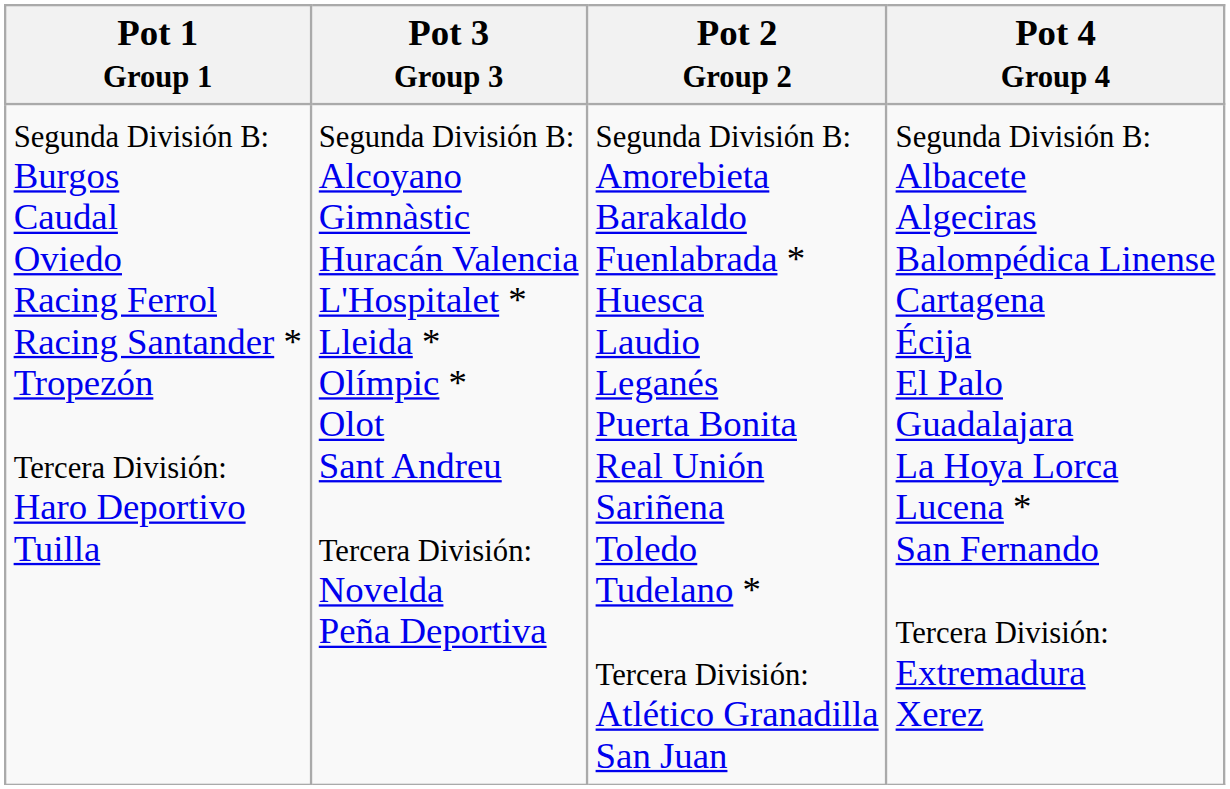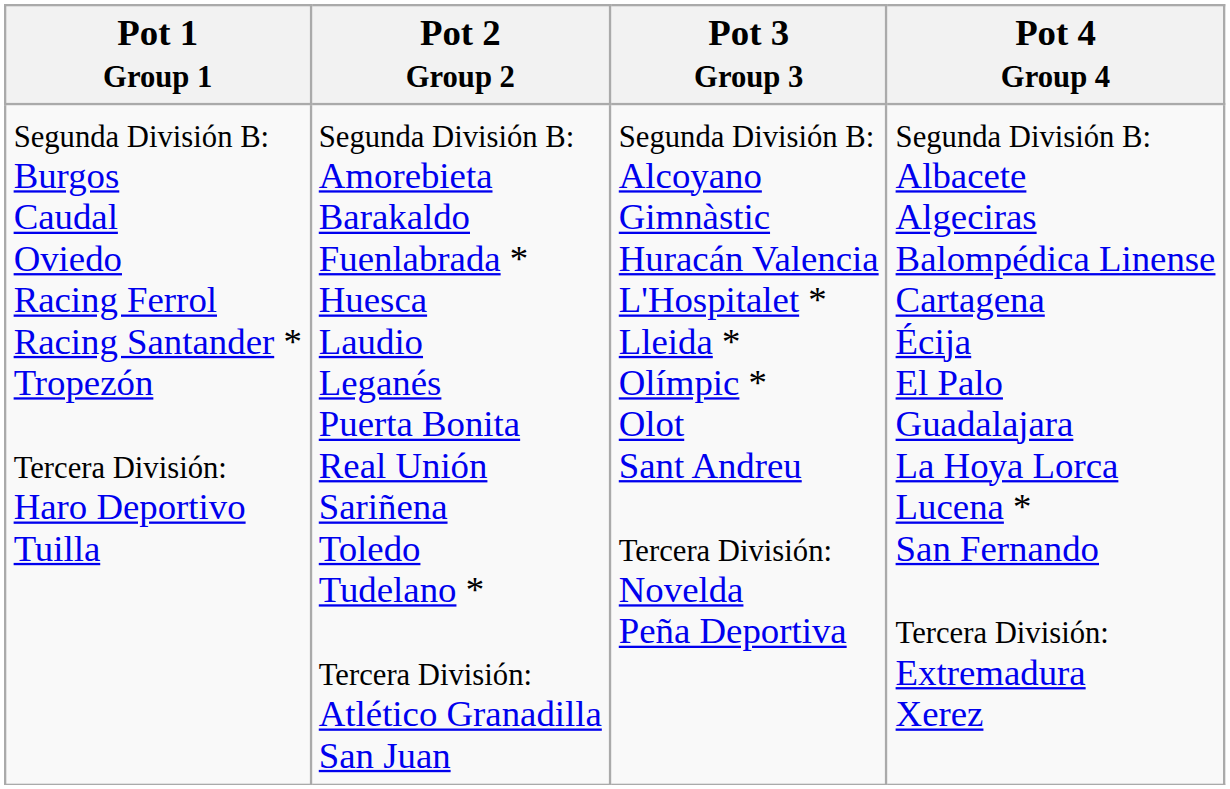columns swapped: (737, 54) <-> (449, 54)
